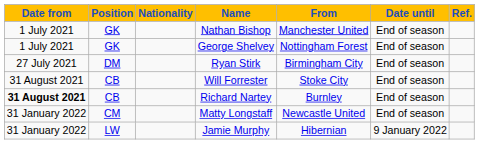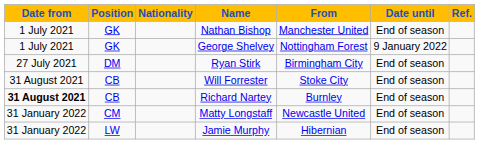(410, 47) End of season -> (410, 47) 9 January 2022
(410, 131) 9 January 2022 -> (410, 131) End of season
